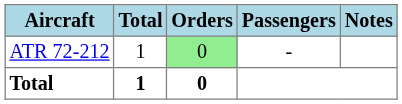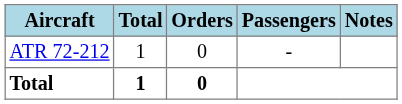(202, 51) lightgreen background -> (202, 51) no background
